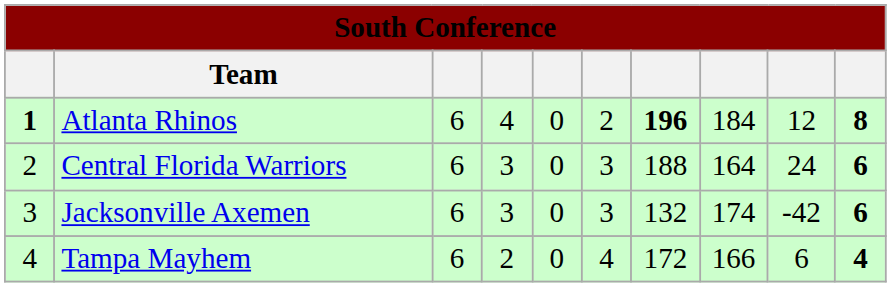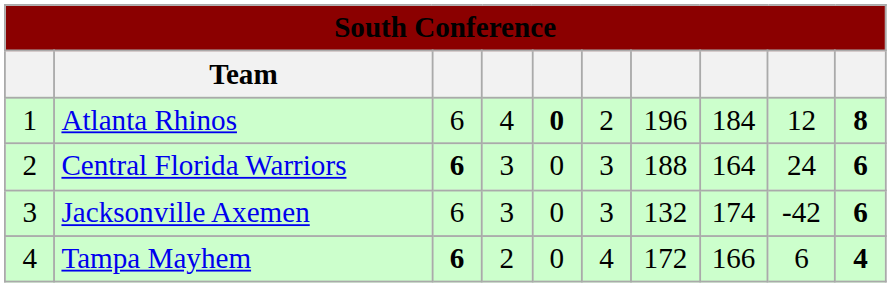(30, 119) bold -> (30, 119) normal
(557, 119) normal -> (557, 119) bold
(665, 119) bold -> (665, 119) normal
(457, 166) normal -> (457, 166) bold
(457, 258) normal -> (457, 258) bold
